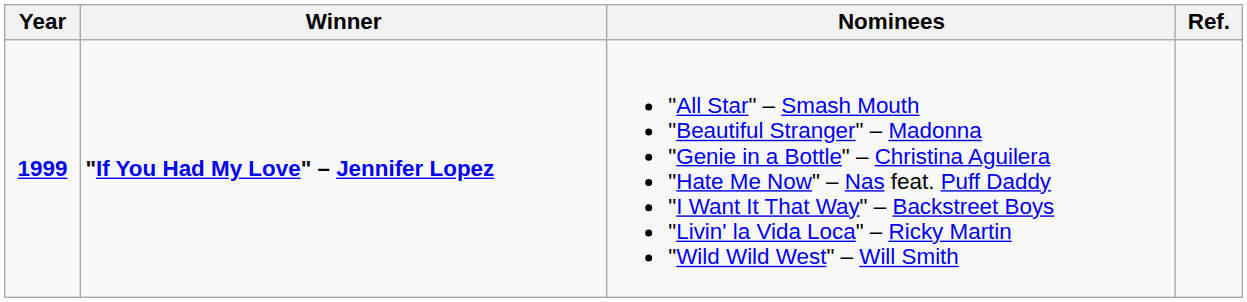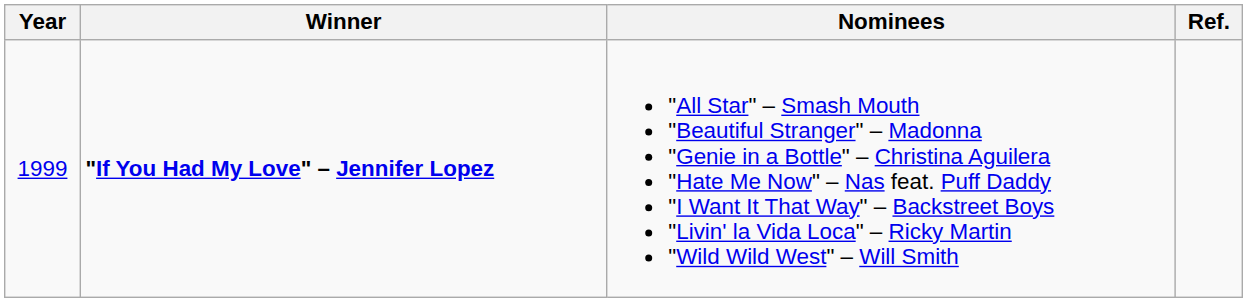(42, 168) bold -> (42, 168) normal
